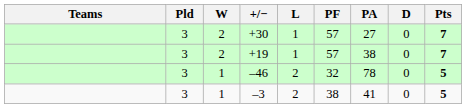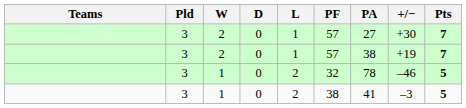columns swapped: (406, 14) <-> (259, 14)
